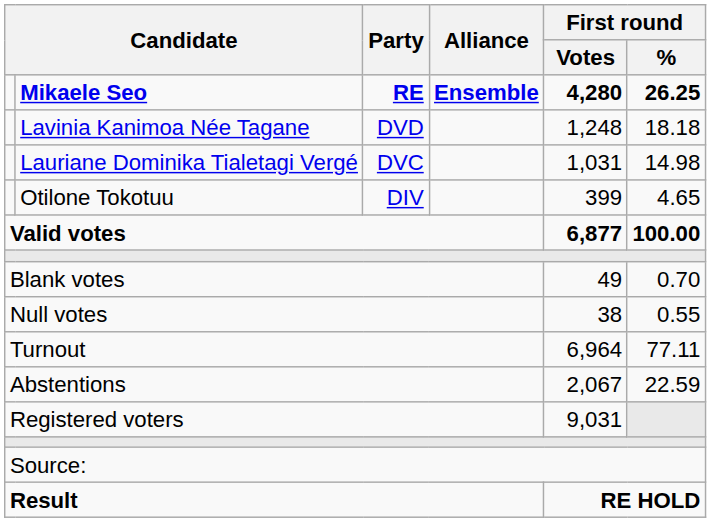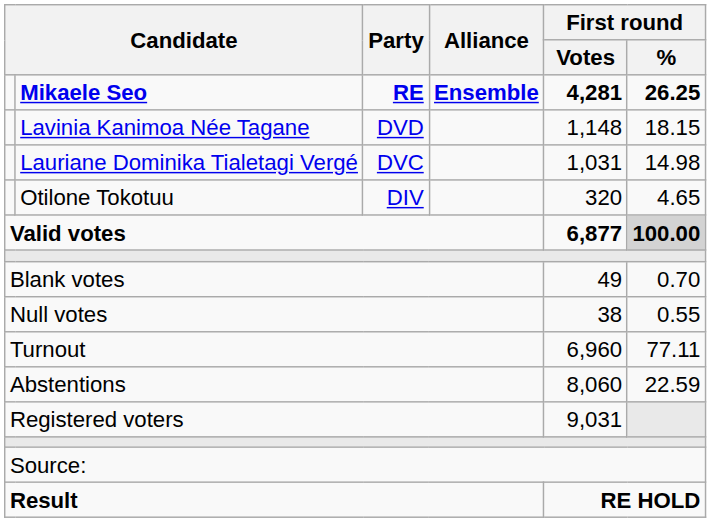(594, 93) 4,280 -> (594, 93) 4,281
(594, 128) 1,248 -> (594, 128) 1,148
(672, 128) 18.18 -> (672, 128) 18.15
(604, 198) 399 -> (604, 198) 320
(666, 233) no background -> (666, 233) lightgrey background
(594, 349) 6,964 -> (594, 349) 6,960
(594, 384) 2,067 -> (594, 384) 8,060
